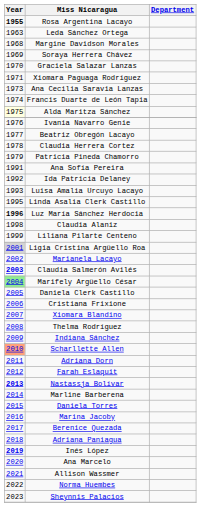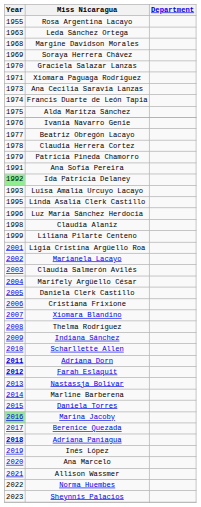(15, 21) bold -> (15, 21) normal
(15, 112) lightyellow background -> (15, 112) no background
(15, 180) no background -> (15, 180) lightgreen background
(15, 214) bold -> (15, 214) normal
(15, 248) lightgrey background -> (15, 248) no background
(15, 270) bold -> (15, 270) normal
(15, 282) lightgreen background -> (15, 282) no background
(15, 349) lightsalmon background -> (15, 349) no background
(15, 361) normal -> (15, 361) bold
(15, 372) normal -> (15, 372) bold
(15, 383) bold -> (15, 383) normal
(15, 417) no background -> (15, 417) lightgreen background
(15, 440) normal -> (15, 440) bold
(15, 451) bold -> (15, 451) normal
